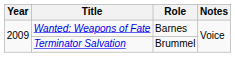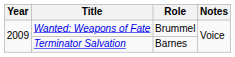(171, 28) Barnes -> (175, 28) Brummel
(175, 44) Brummel -> (171, 44) Barnes
